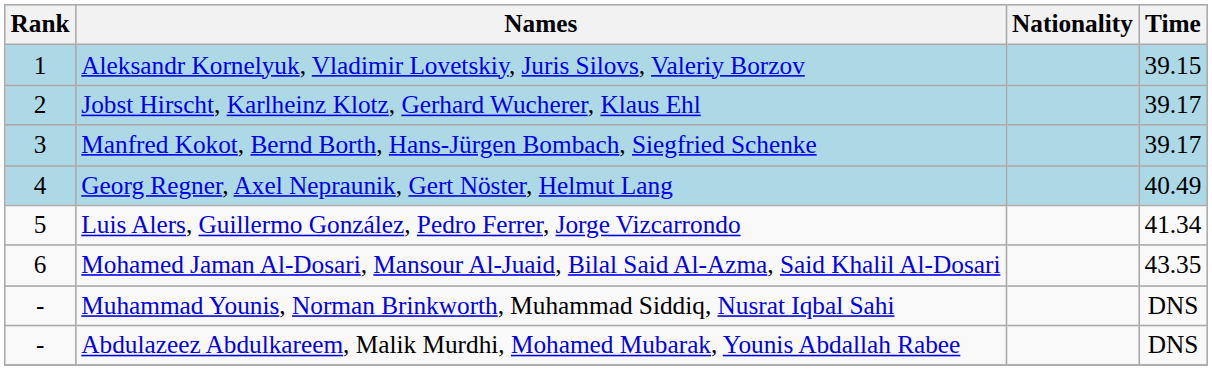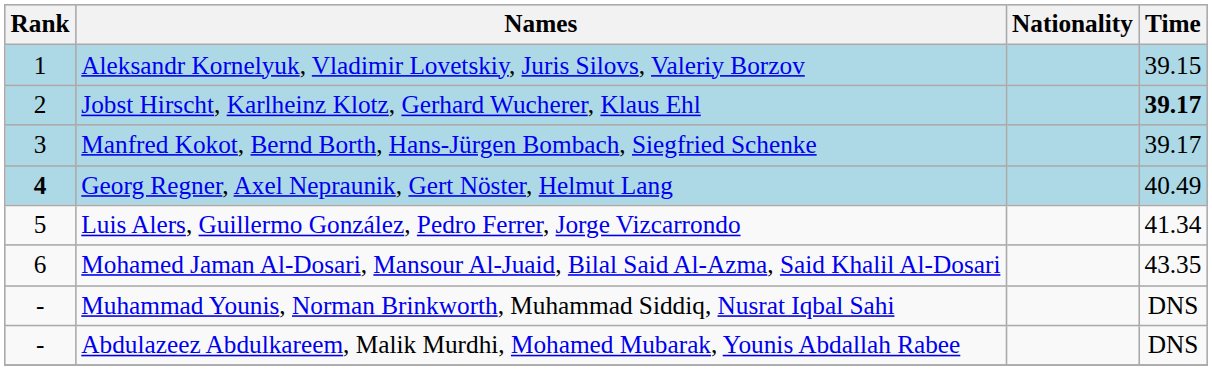(1173, 104) normal -> (1173, 104) bold
(40, 184) normal -> (40, 184) bold
